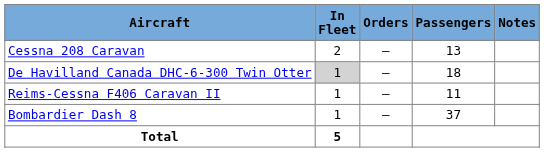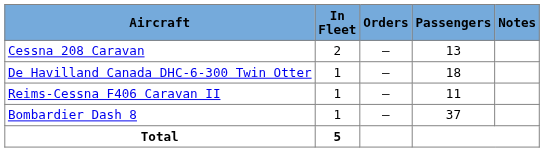(337, 72) lightgrey background -> (337, 72) no background
